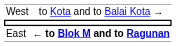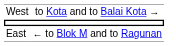(101, 33) bold -> (97, 33) normal
